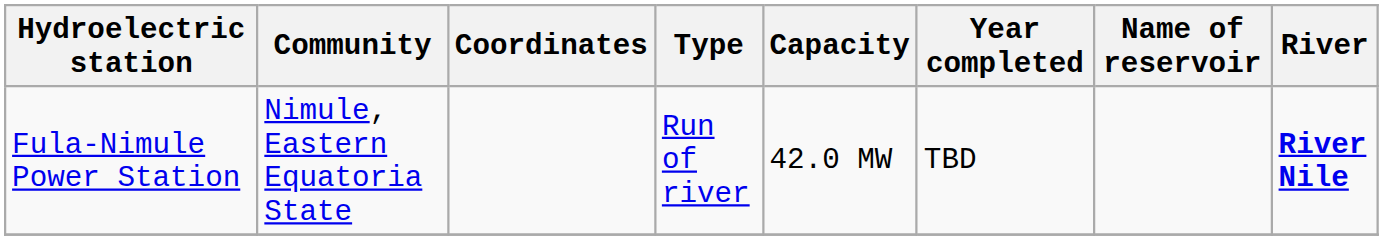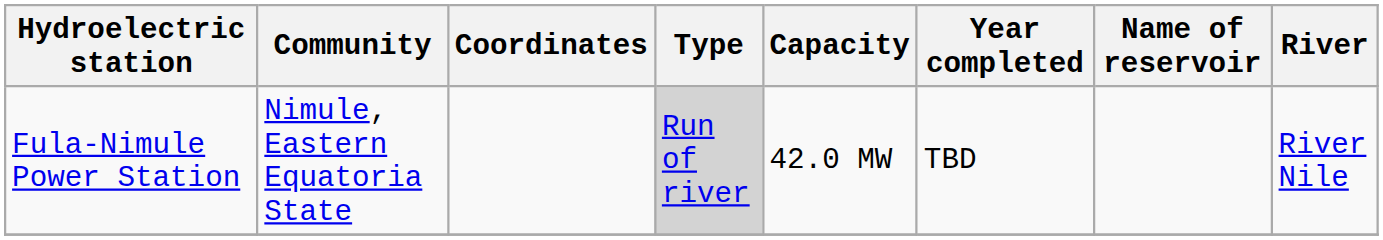(706, 161) no background -> (706, 161) lightgrey background
(1322, 161) bold -> (1322, 161) normal
